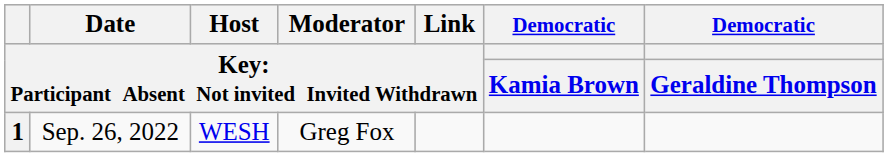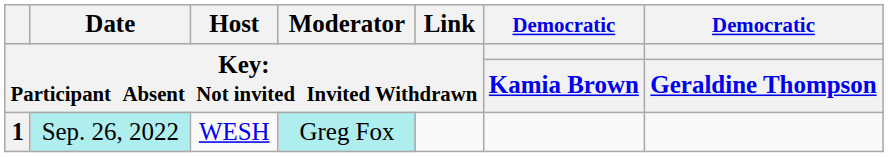(110, 131) no background -> (110, 131) paleturquoise background
(347, 131) no background -> (347, 131) paleturquoise background
